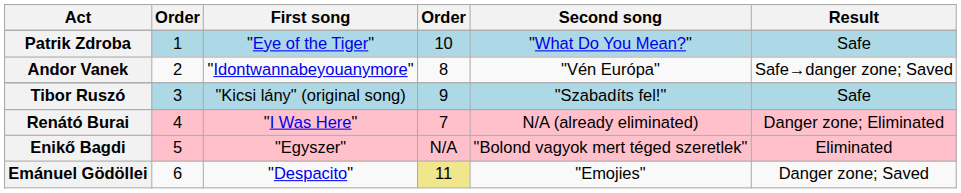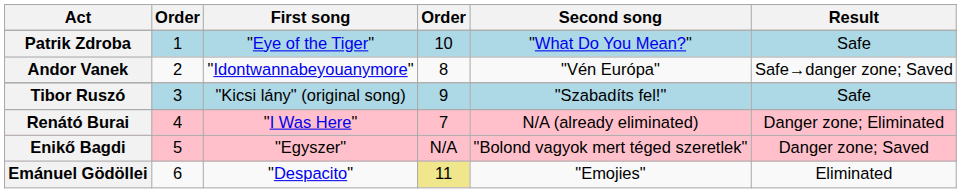(854, 148) Eliminated -> (854, 148) Danger zone; Saved
(854, 174) Danger zone; Saved -> (854, 174) Eliminated
